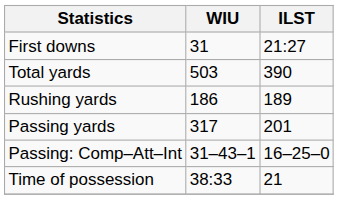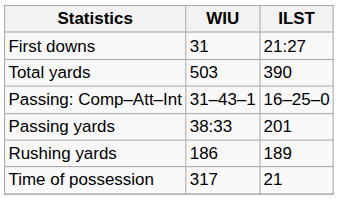rows swapped: (63, 99) <-> (95, 153)
(204, 126) 317 -> (211, 126) 38:33
(211, 180) 38:33 -> (204, 180) 317
